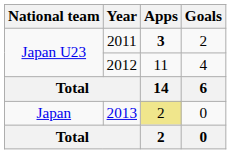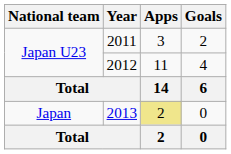(161, 40) bold -> (161, 40) normal
